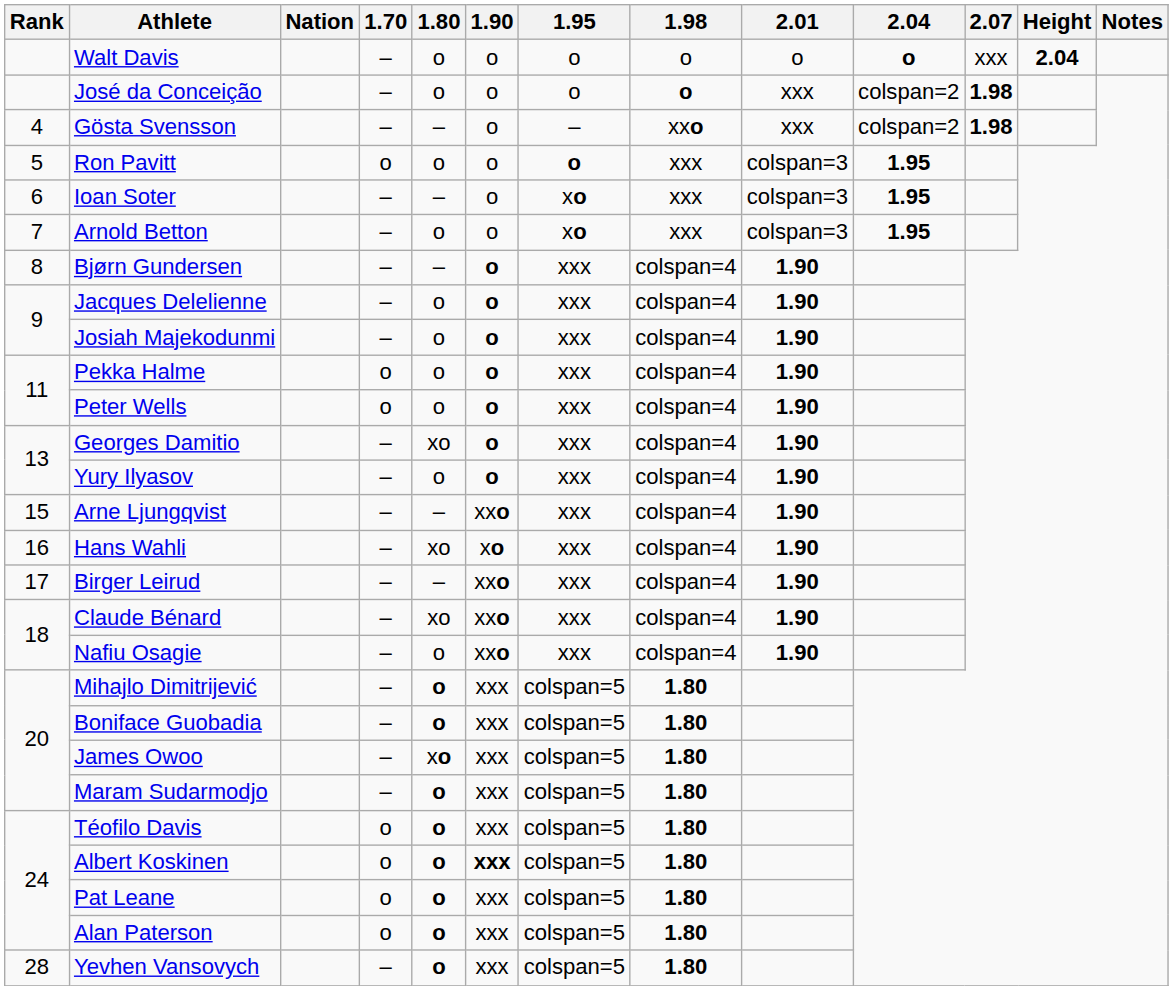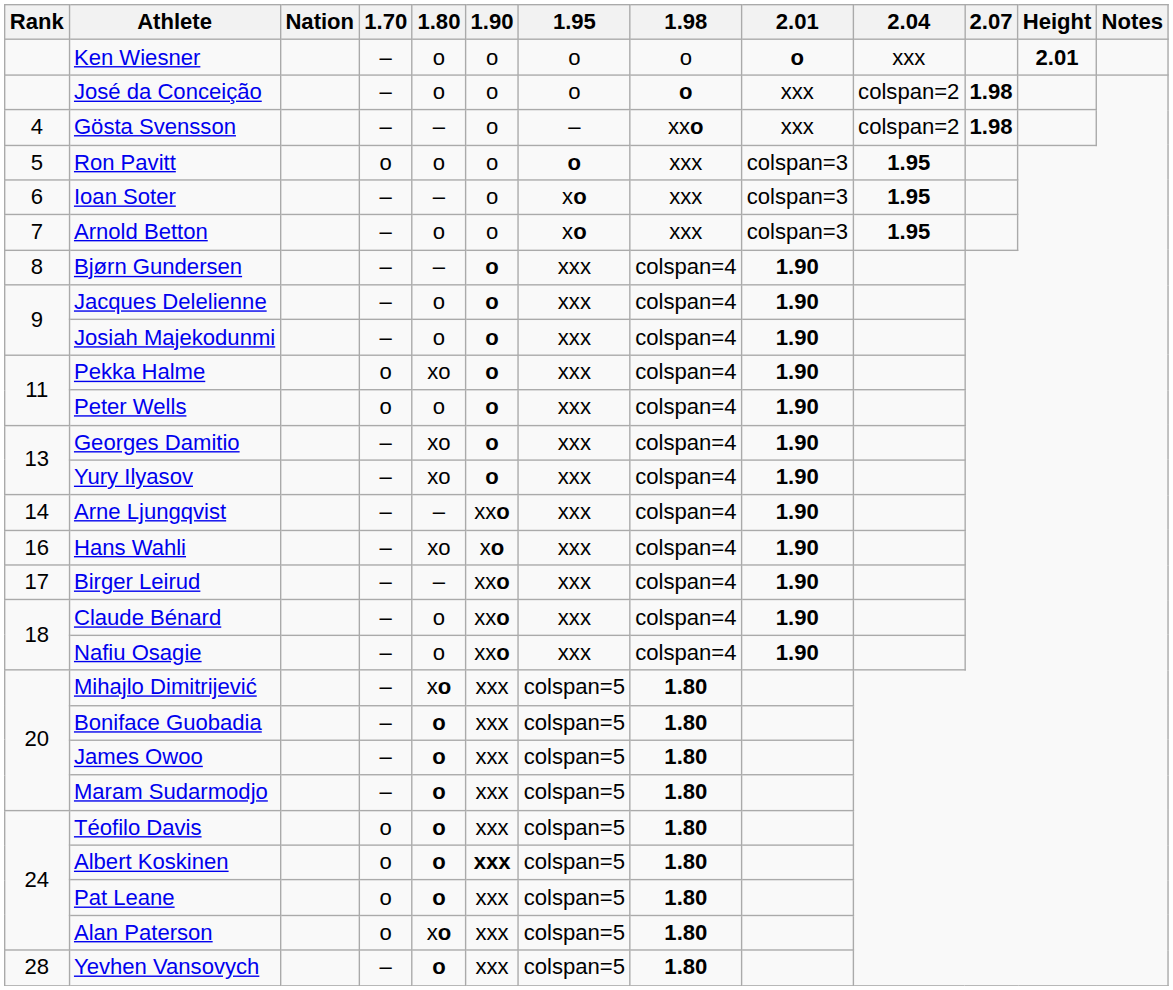- row: (126, 57)
+ row: (137, 57)
(439, 372) o -> (439, 372) xo
(439, 477) o -> (439, 477) xo
(37, 512) 15 -> (37, 512) 14
(439, 617) xo -> (439, 617) o
(439, 687) o -> (439, 687) xo
(439, 757) xo -> (439, 757) o
(439, 932) o -> (439, 932) xo
